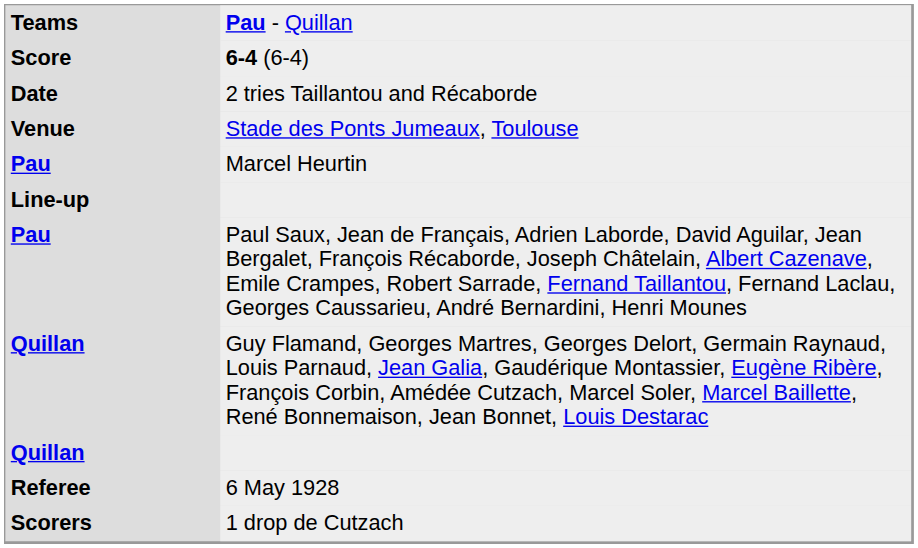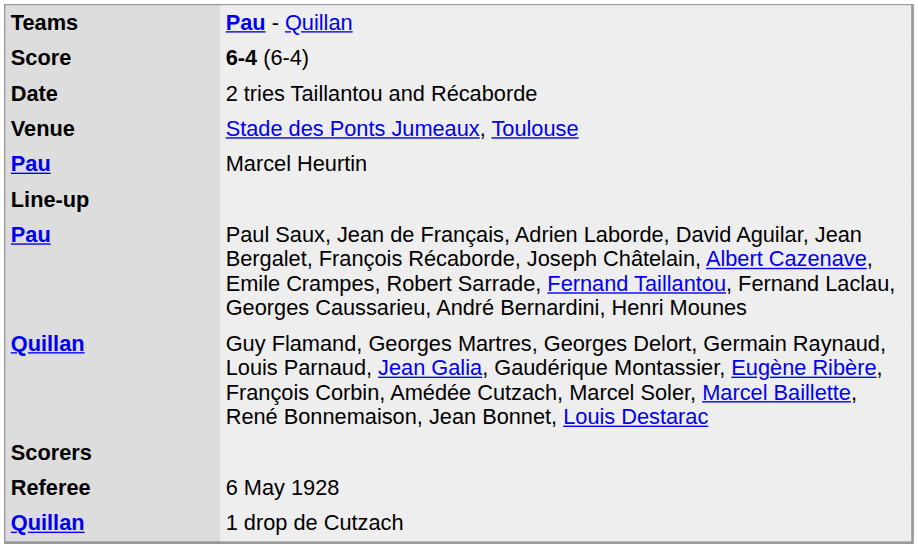(48, 452) Quillan -> (51, 452) Scorers
(51, 523) Scorers -> (48, 523) Quillan
